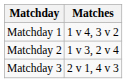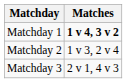(93, 31) normal -> (93, 31) bold
